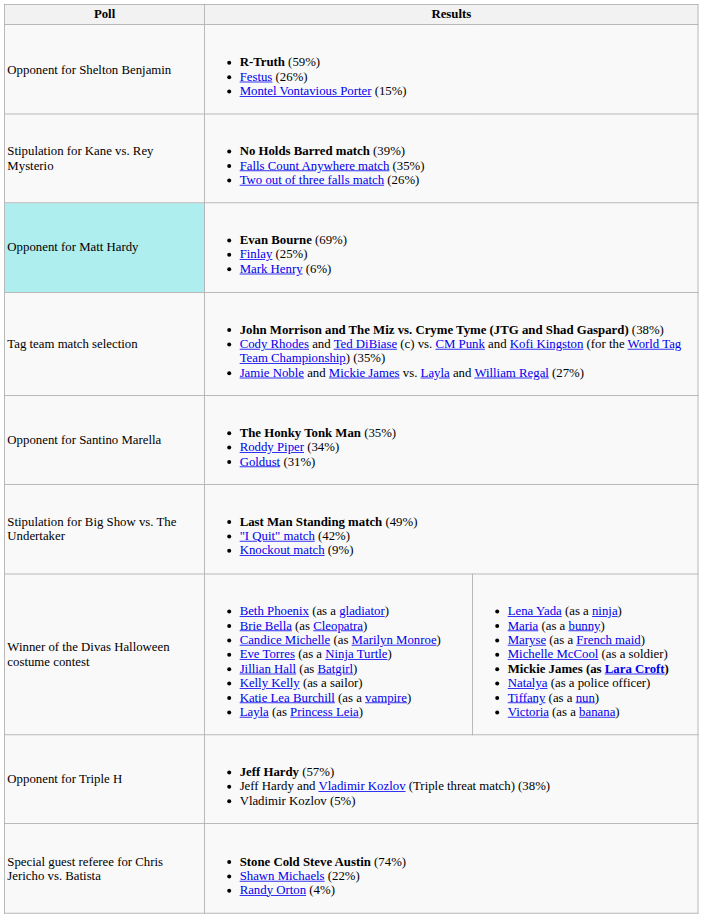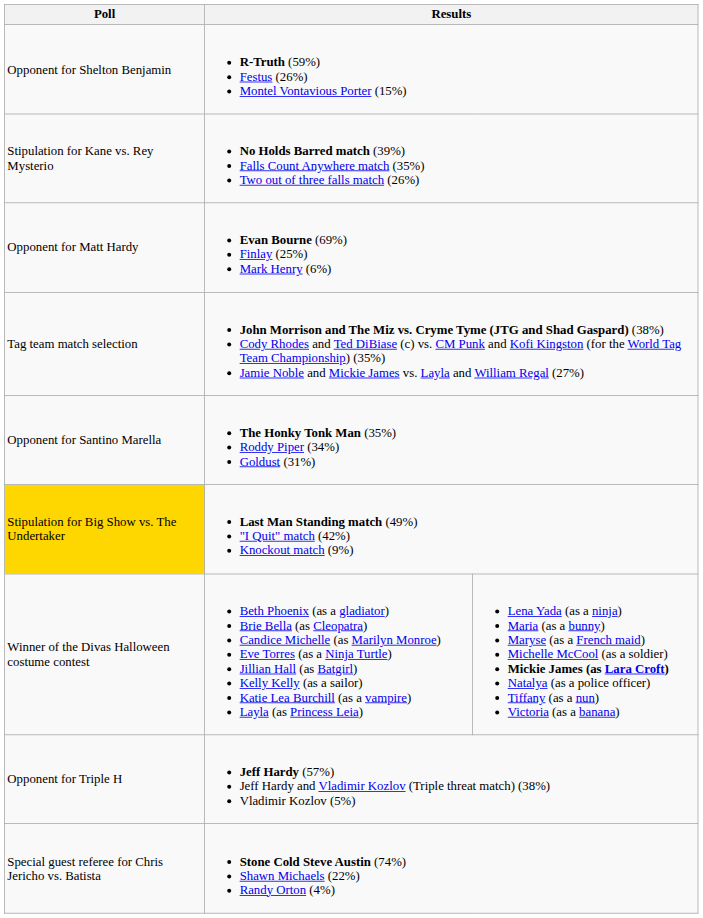(73, 247) paleturquoise background -> (73, 247) no background
(92, 529) no background -> (92, 529) gold background
